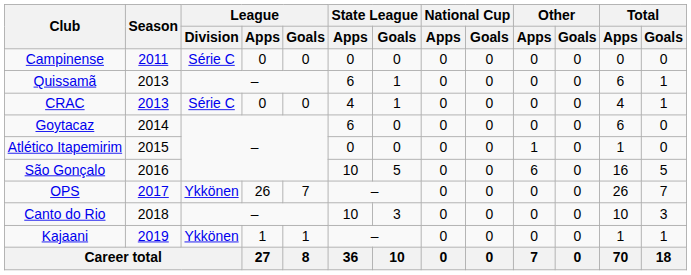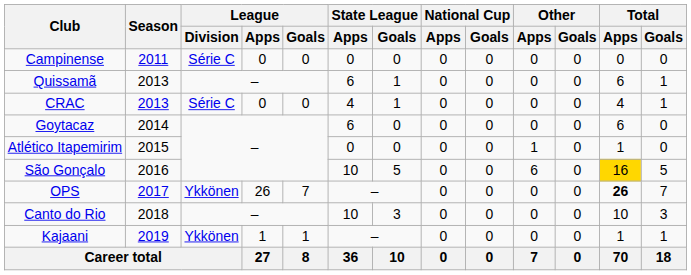(620, 170) no background -> (620, 170) gold background
(620, 192) normal -> (620, 192) bold
